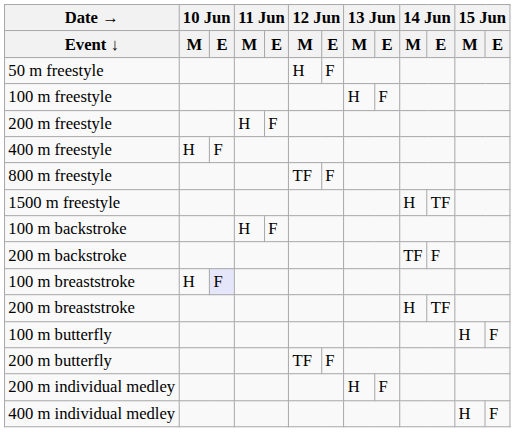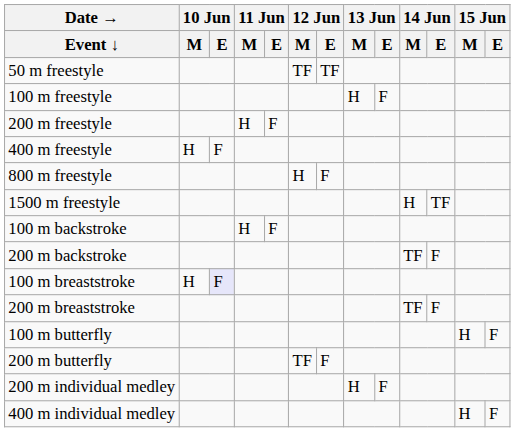(299, 70) H -> (302, 70) TF
(330, 70) F -> (330, 70) TF
(302, 176) TF -> (299, 176) H
(409, 307) H -> (413, 307) TF
(440, 307) TF -> (435, 307) F
